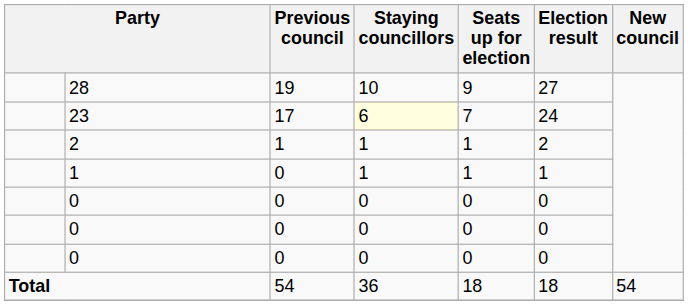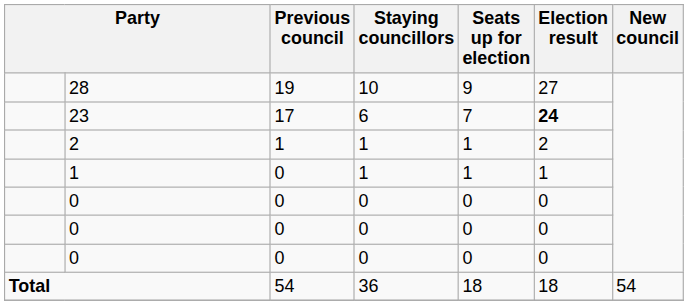(364, 115) lightyellow background -> (364, 115) no background
(548, 115) normal -> (548, 115) bold
